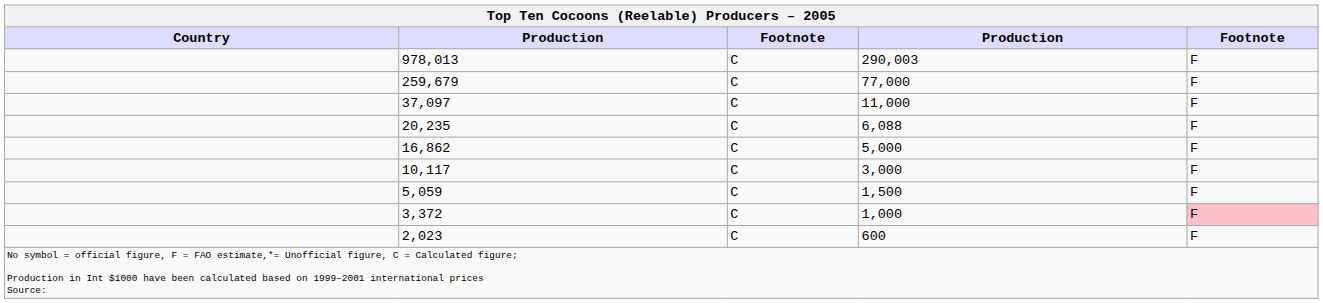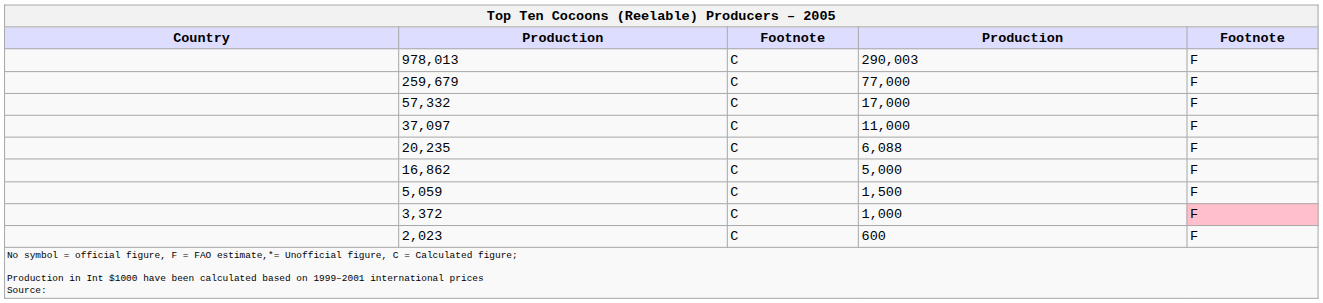+ row: (426, 104)
- row: (426, 170)
